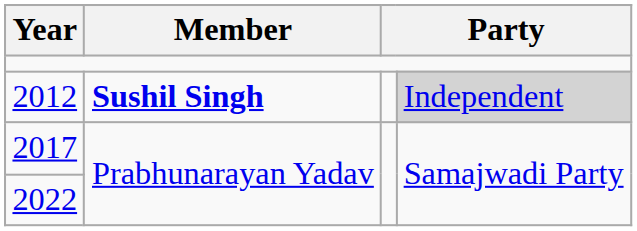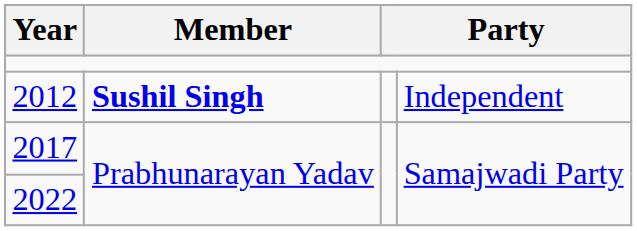(484, 96) lightgrey background -> (484, 96) no background
